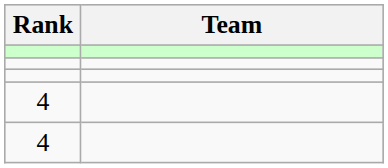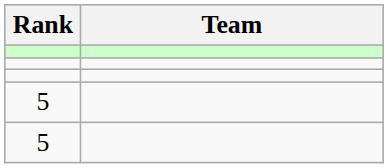(43, 101) 4 -> (43, 101) 5
(43, 142) 4 -> (43, 142) 5
